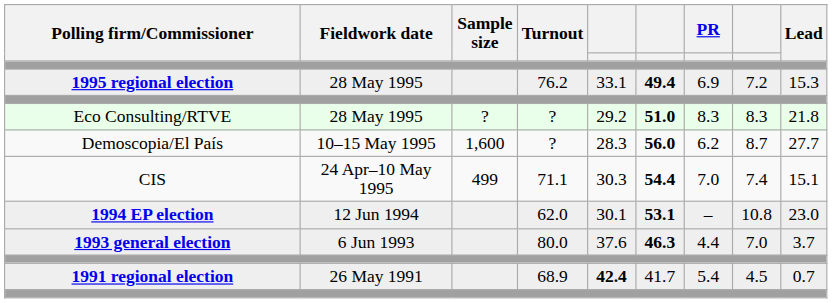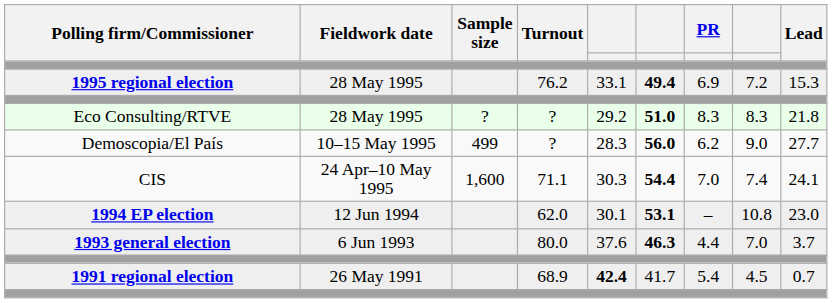(485, 143) 1,600 -> (485, 143) 499
(757, 143) 8.7 -> (757, 143) 9.0
(485, 179) 499 -> (485, 179) 1,600
(804, 179) 15.1 -> (804, 179) 24.1
